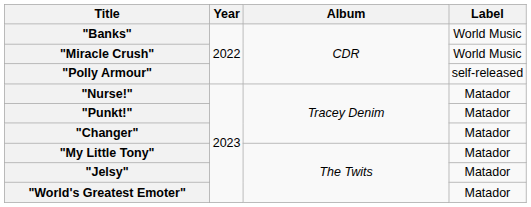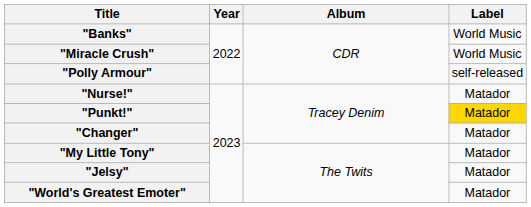(487, 113) no background -> (487, 113) gold background
